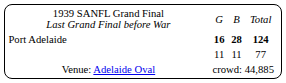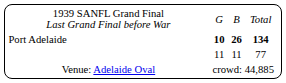(219, 40) 16 -> (219, 40) 10
(237, 40) 28 -> (237, 40) 26
(261, 40) 124 -> (261, 40) 134
